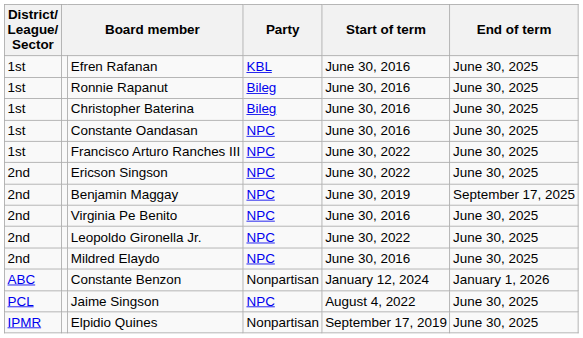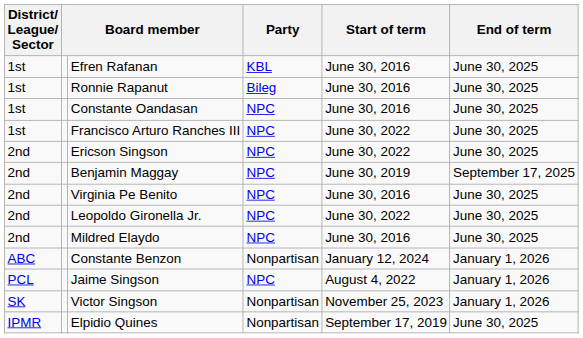- row: (132, 109)
(496, 301) June 30, 2025 -> (501, 279) January 1, 2026
+ row: (114, 301)
